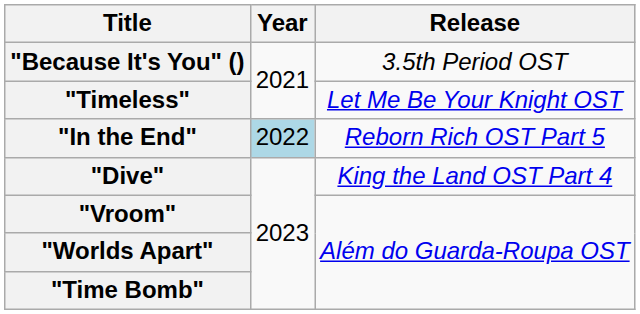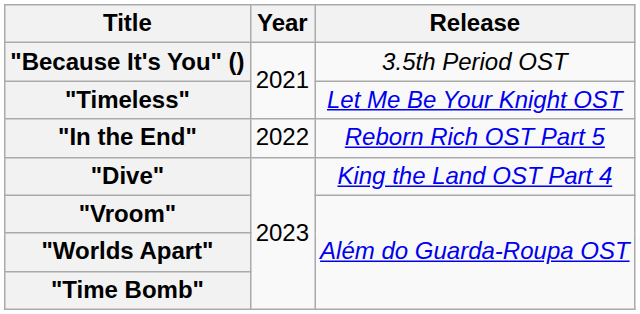(282, 137) lightblue background -> (282, 137) no background
